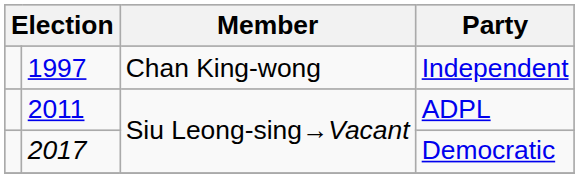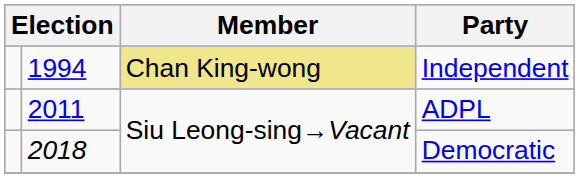(57, 67) 1997 -> (57, 67) 1994
(223, 67) no background -> (223, 67) khaki background
(57, 151) 2017 -> (57, 151) 2018
